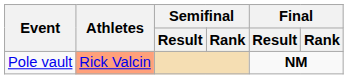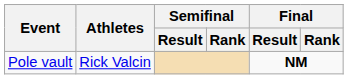(115, 63) lightsalmon background -> (115, 63) no background
